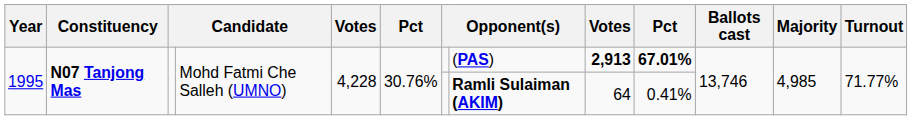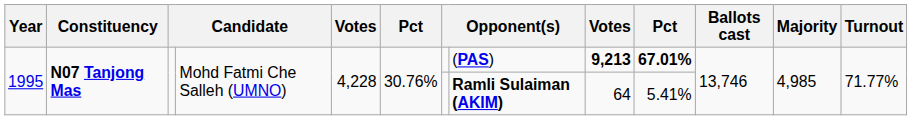(611, 60) 2,913 -> (611, 60) 9,213
(669, 94) 0.41% -> (669, 94) 5.41%
